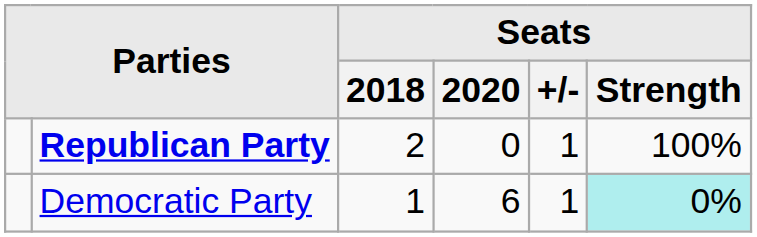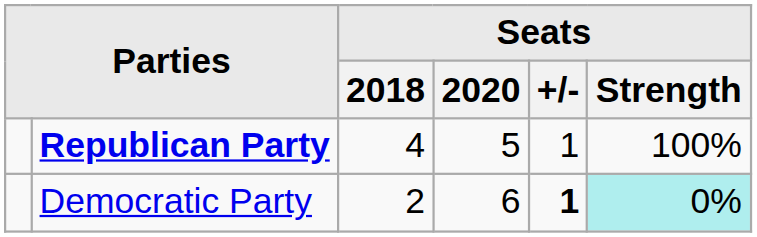(415, 145) 2 -> (415, 145) 4
(511, 145) 0 -> (511, 145) 5
(415, 201) 1 -> (415, 201) 2
(569, 201) normal -> (569, 201) bold
